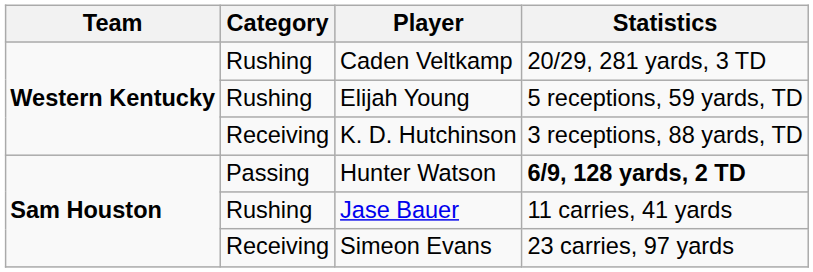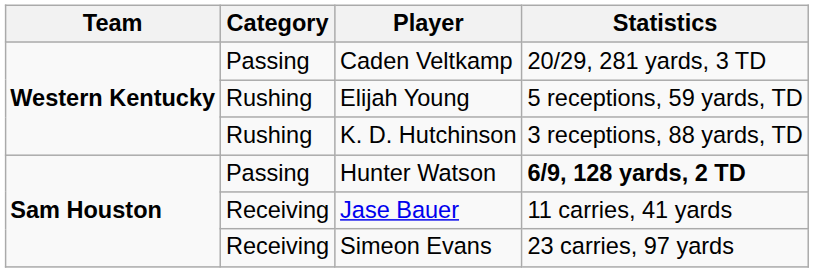(269, 60) Rushing -> (268, 60) Passing
(278, 135) Receiving -> (269, 135) Rushing
(269, 210) Rushing -> (278, 210) Receiving
